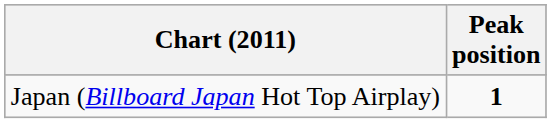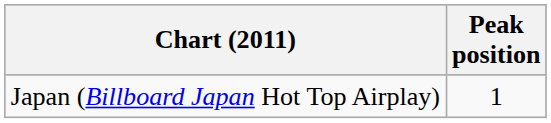(496, 95) bold -> (496, 95) normal
